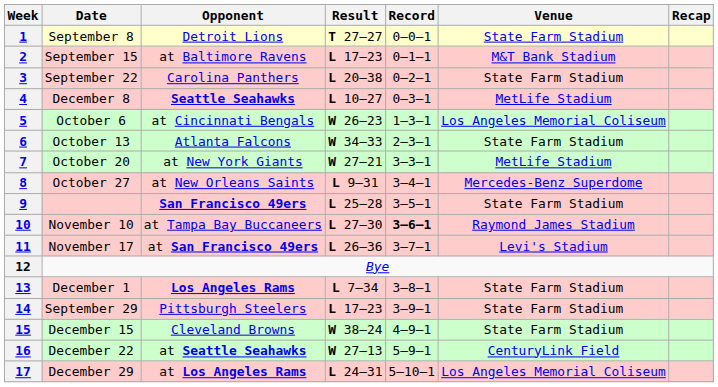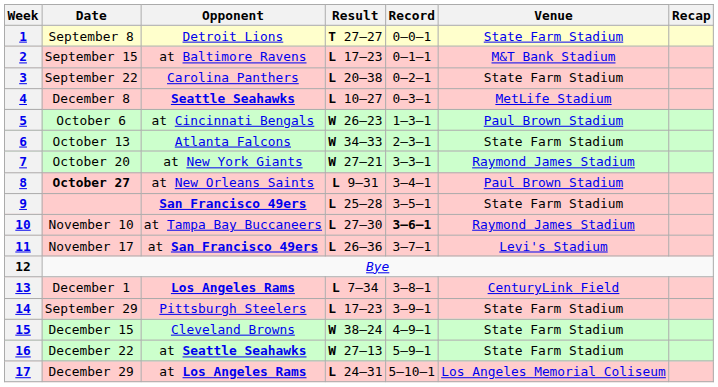(554, 120) Los Angeles Memorial Coliseum -> (554, 120) Paul Brown Stadium
(553, 162) MetLife Stadium -> (553, 162) Raymond James Stadium
(91, 183) normal -> (91, 183) bold
(554, 183) Mercedes-Benz Superdome -> (554, 183) Paul Brown Stadium
(554, 288) State Farm Stadium -> (553, 288) CenturyLink Field
(553, 351) CenturyLink Field -> (554, 351) State Farm Stadium
